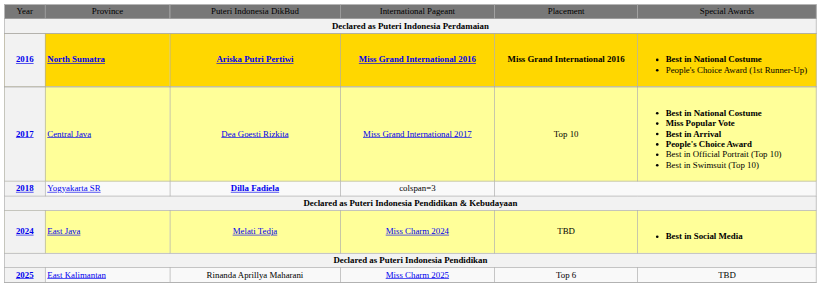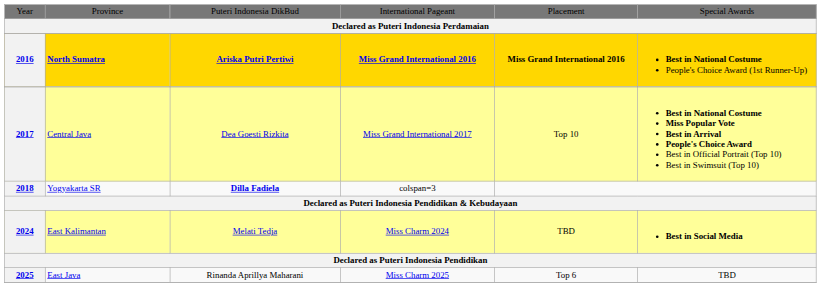(64, 231) East Java -> (77, 231) East Kalimantan
(77, 274) East Kalimantan -> (64, 274) East Java
